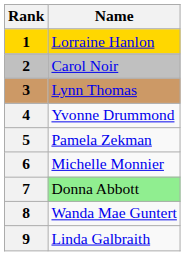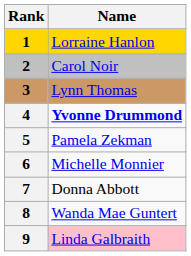(113, 115) normal -> (117, 115) bold
(95, 189) lightgreen background -> (95, 189) no background
(101, 238) no background -> (101, 238) pink background
